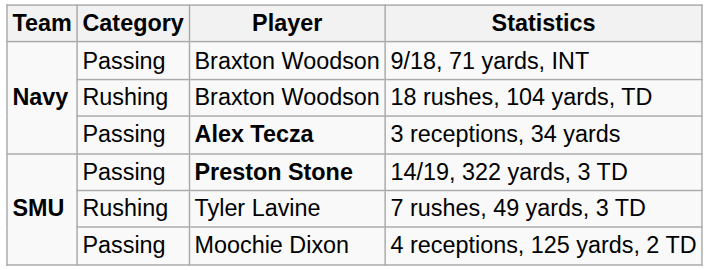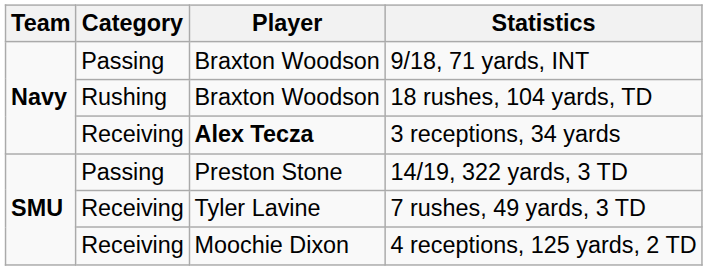(124, 134) Passing -> (132, 134) Receiving
(274, 171) bold -> (269, 171) normal
(125, 208) Rushing -> (132, 208) Receiving
(124, 245) Passing -> (132, 245) Receiving
